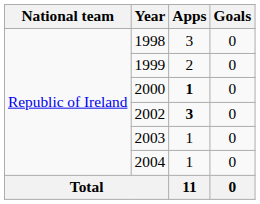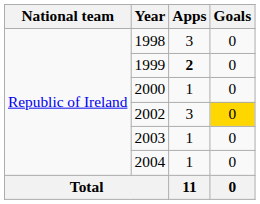(189, 65) normal -> (189, 65) bold
(189, 89) bold -> (189, 89) normal
(189, 114) bold -> (189, 114) normal
(232, 114) no background -> (232, 114) gold background
